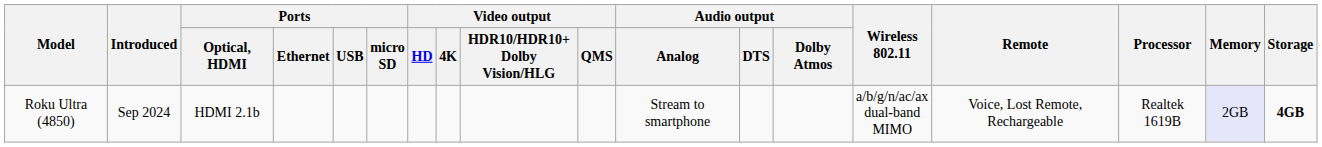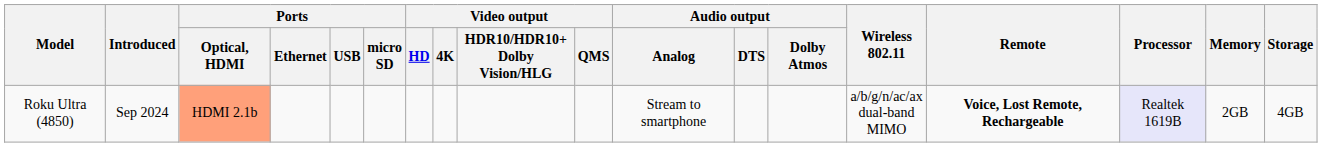(227, 113) no background -> (225, 113) lightsalmon background
(1025, 113) normal -> (1023, 113) bold
(1163, 113) no background -> (1163, 113) lavender background
(1235, 113) lavender background -> (1235, 113) no background
(1290, 113) bold -> (1290, 113) normal
